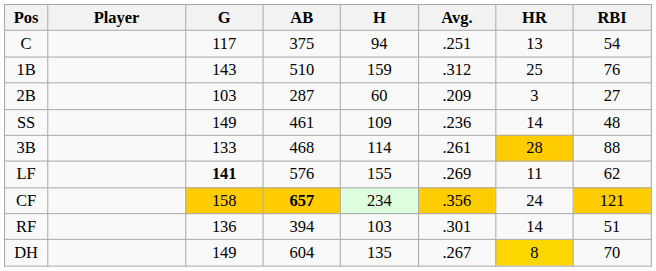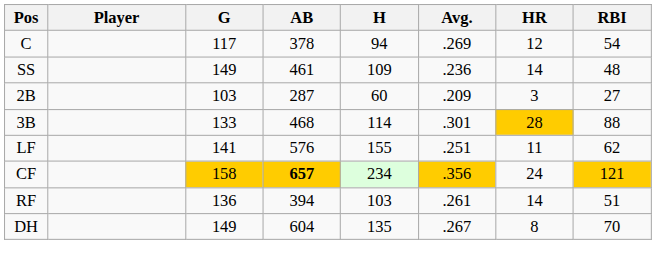(302, 43) 375 -> (302, 43) 378
(457, 43) .251 -> (457, 43) .269
(534, 43) 13 -> (534, 43) 12
- row: (26, 69)
rows swapped: (26, 95) <-> (26, 122)
(457, 148) .261 -> (457, 122) .301
(224, 174) bold -> (224, 148) normal
(457, 174) .269 -> (457, 148) .251
(457, 226) .301 -> (457, 200) .261
(534, 252) gold background -> (534, 226) no background
